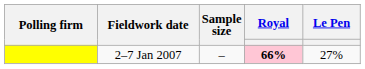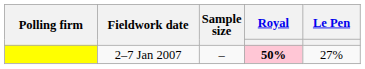(273, 55) 66% -> (273, 55) 50%
